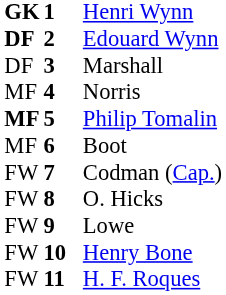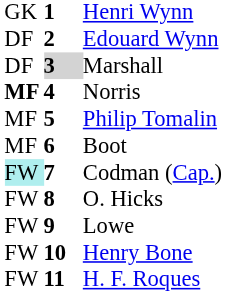(22, 12) bold -> (21, 12) normal
(19, 38) bold -> (19, 38) normal
(49, 65) no background -> (49, 65) lightgrey background
(21, 92) normal -> (22, 92) bold
(22, 118) bold -> (21, 118) normal
(21, 172) no background -> (21, 172) paleturquoise background
